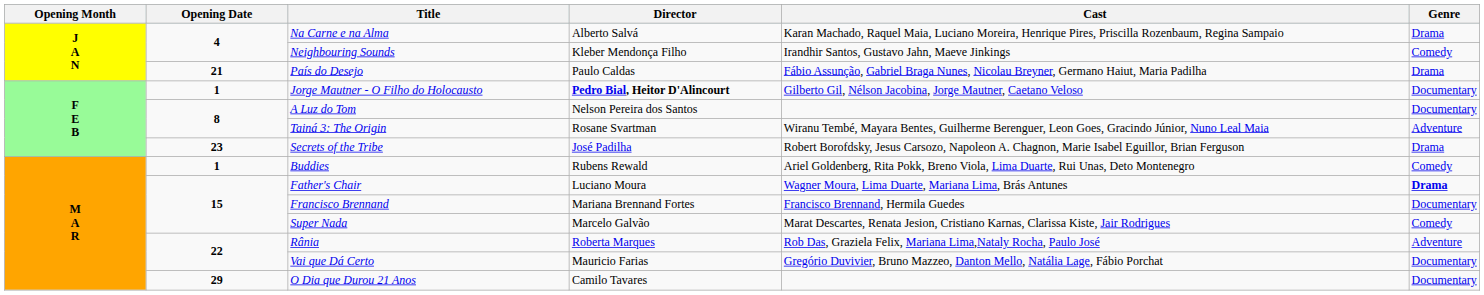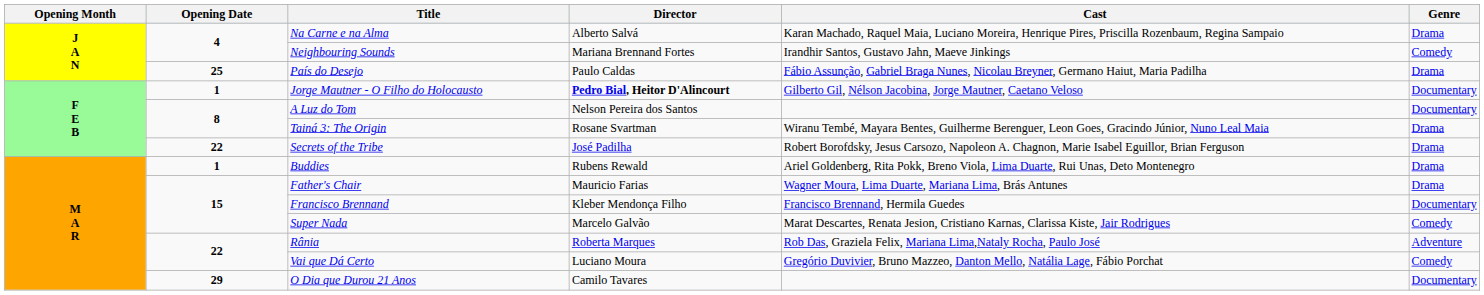(629, 52) Kleber Mendonça Filho -> (633, 52) Mariana Brennand Fortes
(217, 71) 21 -> (217, 71) 25
(1437, 128) Adventure -> (1428, 128) Drama
(217, 147) 23 -> (217, 147) 22
(1432, 166) Comedy -> (1428, 166) Drama
(609, 185) Luciano Moura -> (610, 185) Mauricio Farias
(1430, 185) bold -> (1428, 185) normal
(633, 204) Mariana Brennand Fortes -> (629, 204) Kleber Mendonça Filho
(610, 261) Mauricio Farias -> (609, 261) Luciano Moura
(1444, 261) Documentary -> (1432, 261) Comedy
